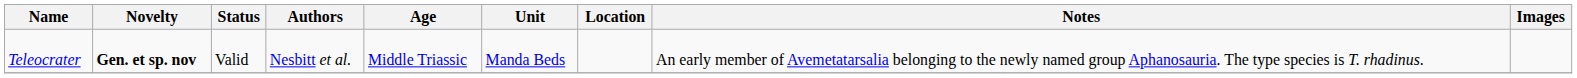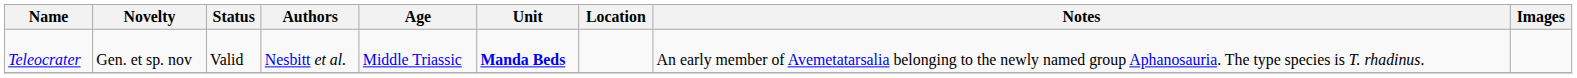(146, 60) bold -> (144, 60) normal
(525, 60) normal -> (523, 60) bold
